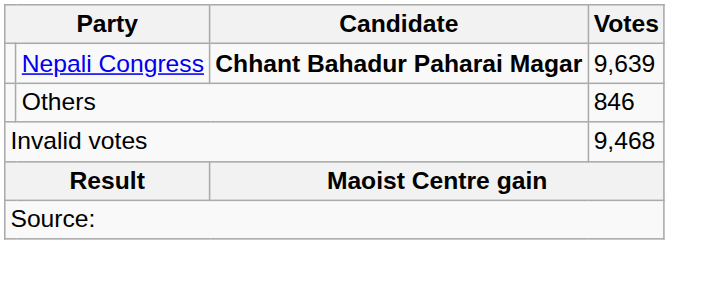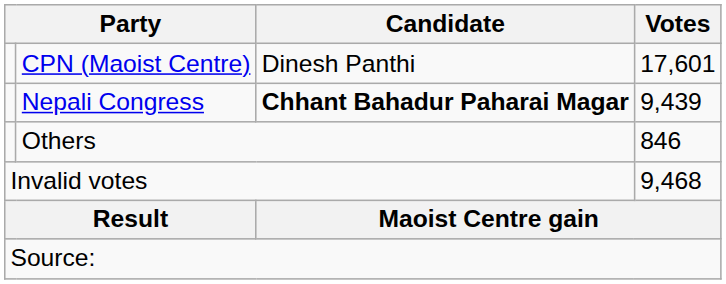+ row: (136, 63)
(624, 63) 9,639 -> (671, 102) 9,439
